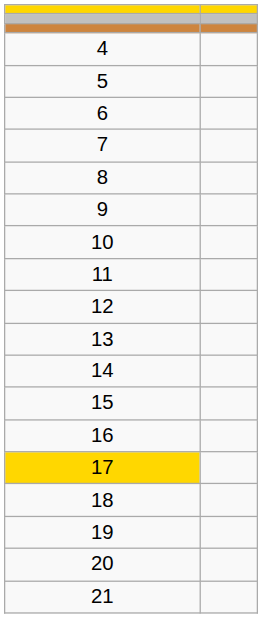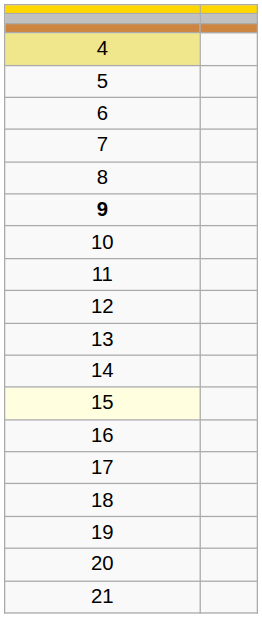(102, 48) no background -> (102, 48) khaki background
(102, 209) normal -> (102, 209) bold
(102, 403) no background -> (102, 403) lightyellow background
(102, 467) gold background -> (102, 467) no background
